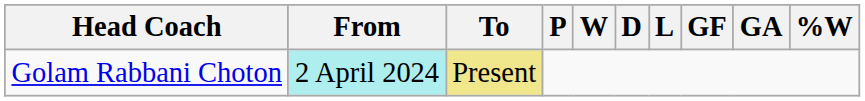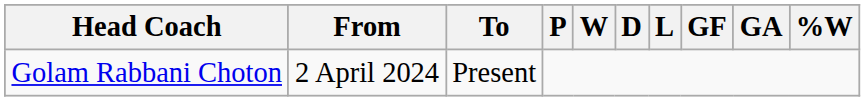(367, 72) paleturquoise background -> (367, 72) no background
(494, 72) khaki background -> (494, 72) no background
